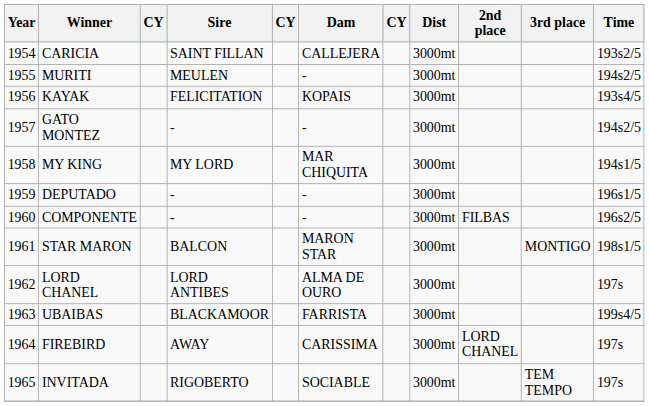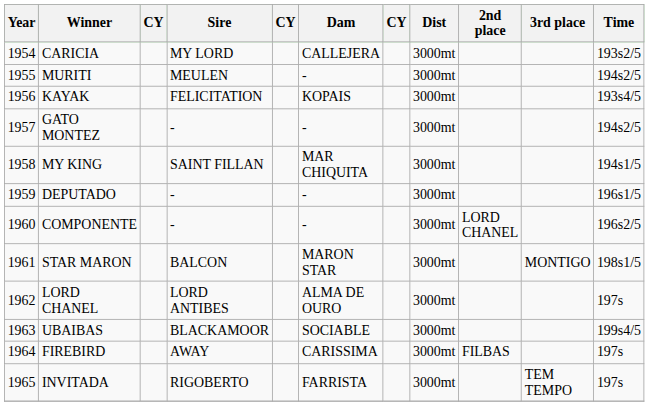(217, 53) SAINT FILLAN -> (202, 53) MY LORD
(202, 165) MY LORD -> (217, 165) SAINT FILLAN
(486, 217) FILBAS -> (490, 224) LORD CHANEL
(334, 314) FARRISTA -> (336, 330) SOCIABLE
(490, 344) LORD CHANEL -> (486, 352) FILBAS
(336, 382) SOCIABLE -> (334, 382) FARRISTA
